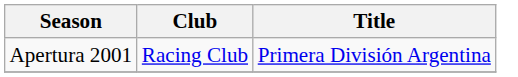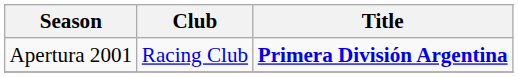(374, 54) normal -> (383, 54) bold
